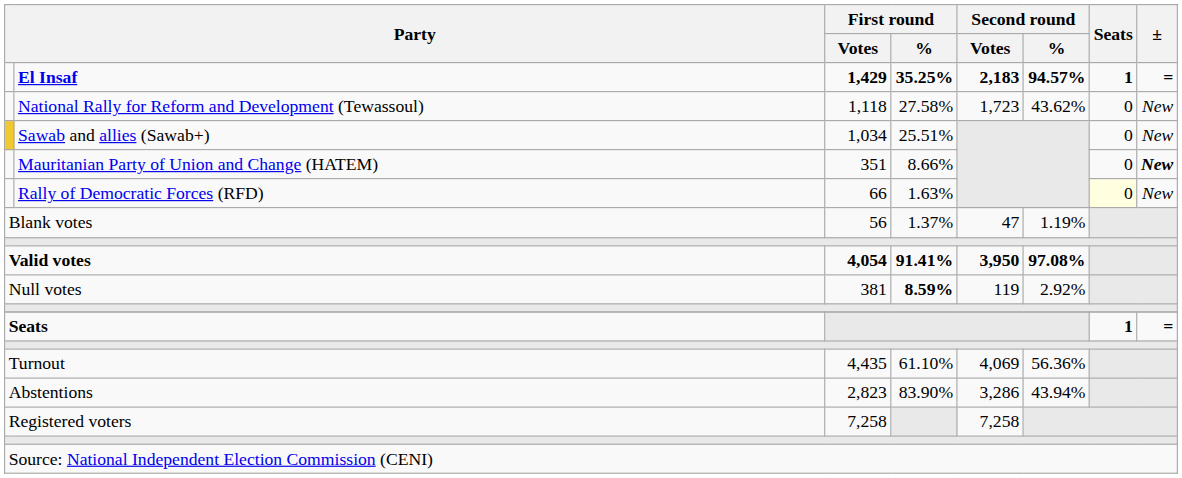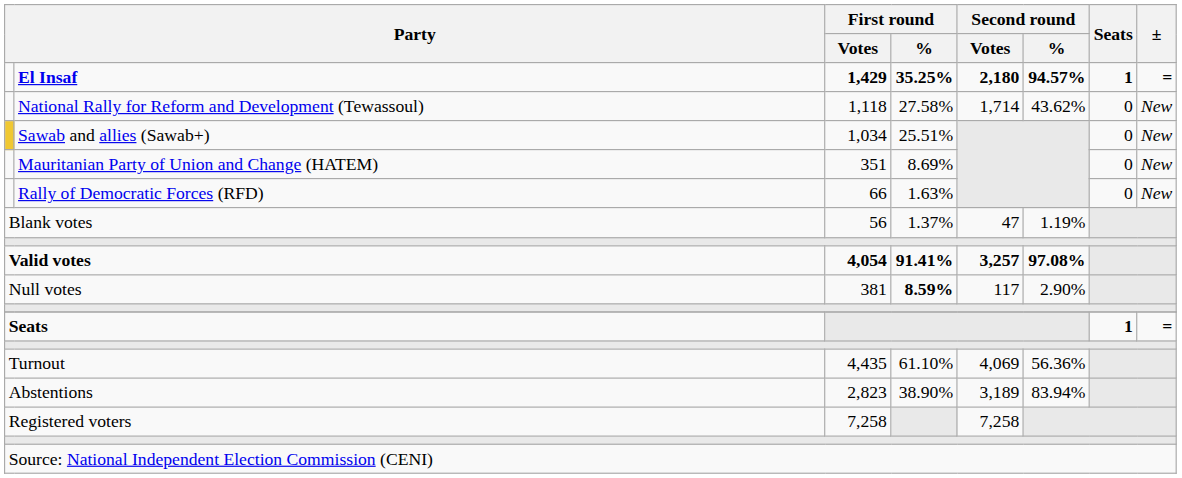(999, 77) 2,183 -> (999, 77) 2,180
(999, 106) 1,723 -> (999, 106) 1,714
(930, 164) 8.66% -> (930, 164) 8.69%
(1157, 164) bold -> (1157, 164) normal
(1128, 193) lightyellow background -> (1128, 193) no background
(999, 259) 3,950 -> (999, 259) 3,257
(1006, 289) 119 -> (1006, 289) 117
(1063, 289) 2.92% -> (1063, 289) 2.90%
(926, 392) 83.90% -> (926, 392) 38.90%
(999, 392) 3,286 -> (999, 392) 3,189
(1058, 392) 43.94% -> (1058, 392) 83.94%
